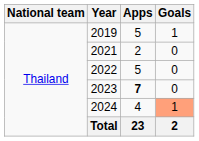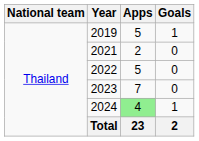(138, 88) bold -> (138, 88) normal
(138, 107) no background -> (138, 107) lightgreen background
(175, 107) lightsalmon background -> (175, 107) no background
